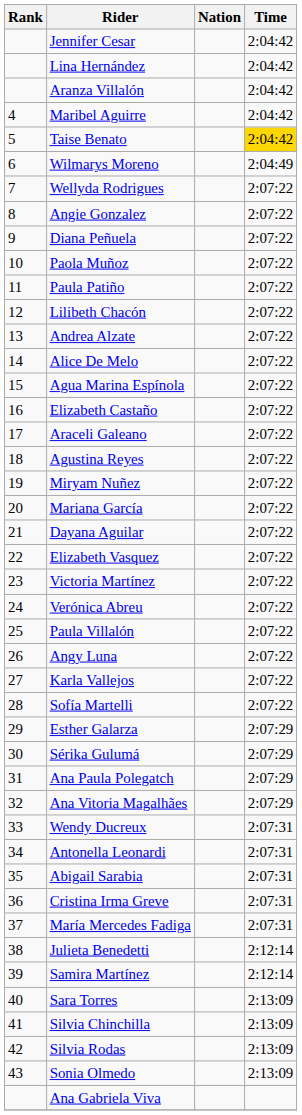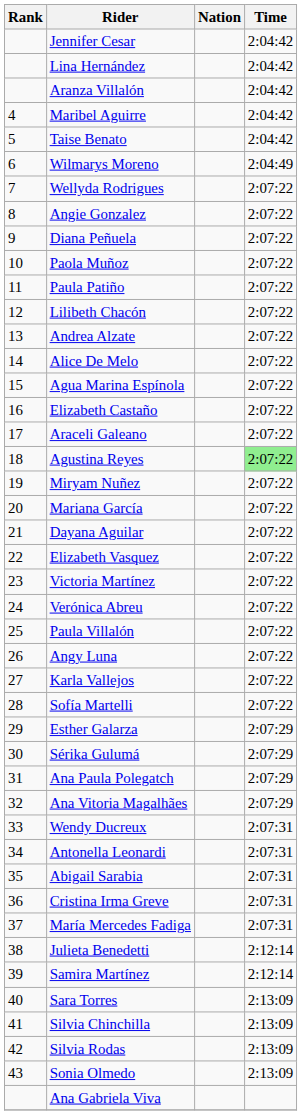(271, 139) gold background -> (271, 139) no background
(271, 459) no background -> (271, 459) lightgreen background
